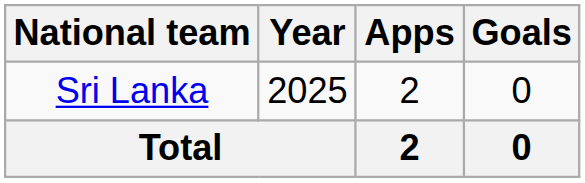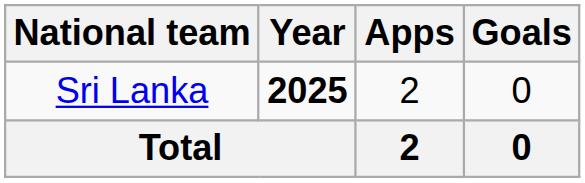(307, 90) normal -> (307, 90) bold
